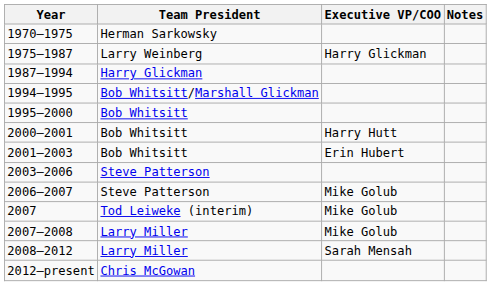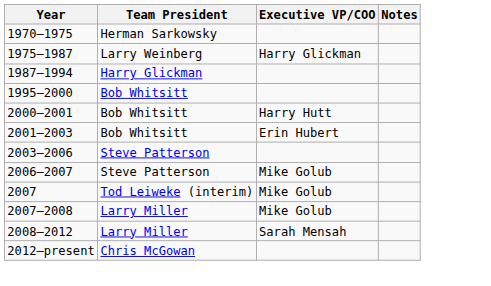- row: (40, 93)
